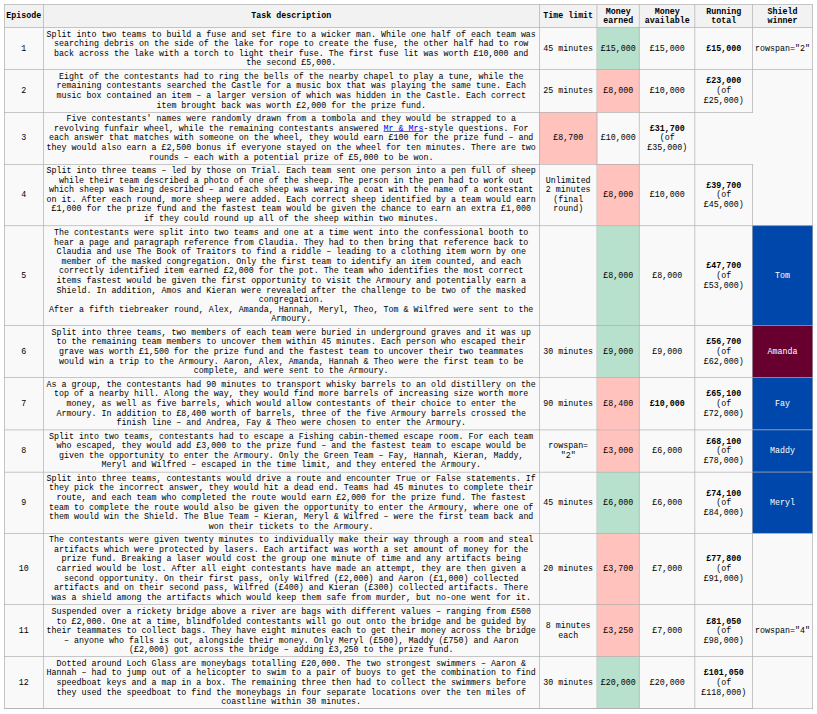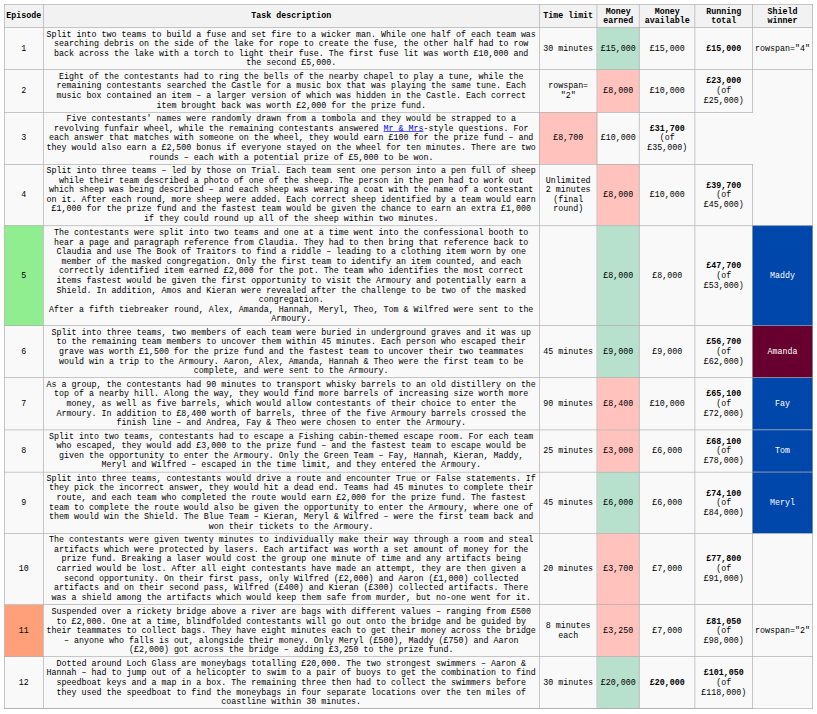(568, 49) 45 minutes -> (568, 49) 30 minutes
(783, 49) rowspan="2" -> (783, 49) rowspan="4"
(568, 91) 25 minutes -> (568, 91) rowspan= "2"
(24, 276) no background -> (24, 276) lightgreen background
(783, 276) Tom -> (783, 276) Maddy
(568, 352) 30 minutes -> (568, 352) 45 minutes
(667, 404) bold -> (667, 404) normal
(568, 451) rowspan= "2" -> (568, 451) 25 minutes
(783, 451) Maddy -> (783, 451) Tom
(24, 631) no background -> (24, 631) lightsalmon background
(783, 631) rowspan="4" -> (783, 631) rowspan="2"
(667, 683) normal -> (667, 683) bold
